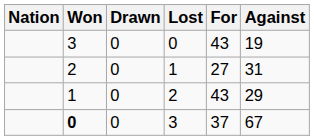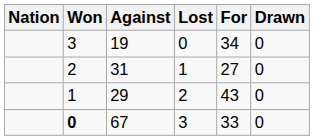columns swapped: (135, 17) <-> (275, 17)
(220, 43) 43 -> (230, 43) 34
(220, 122) 37 -> (230, 122) 33
